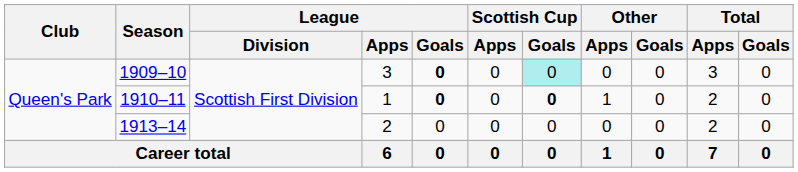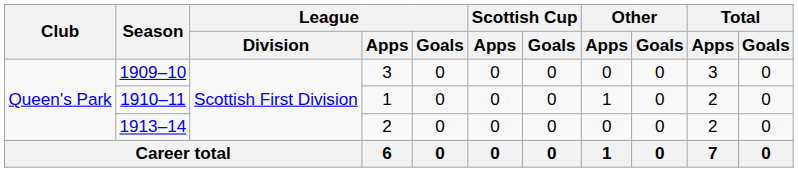(440, 72) bold -> (440, 72) normal
(552, 72) paleturquoise background -> (552, 72) no background
(440, 99) bold -> (440, 99) normal
(552, 99) bold -> (552, 99) normal
